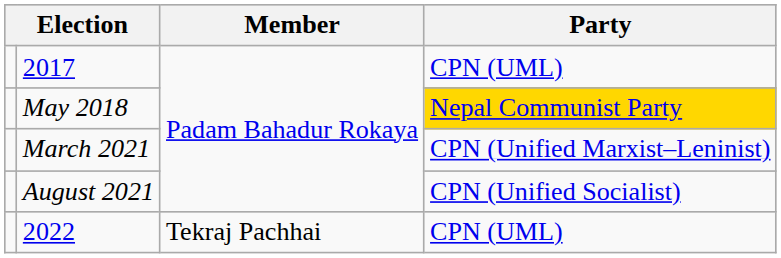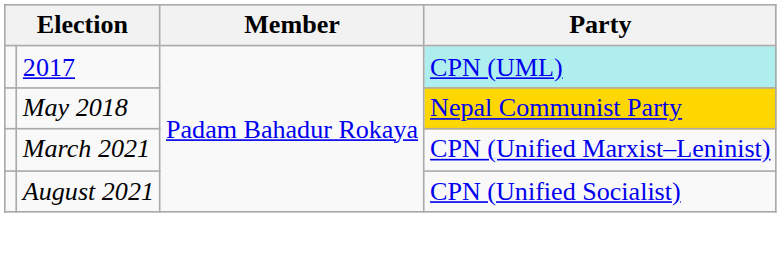(496, 66) no background -> (496, 66) paleturquoise background
- row: (49, 231)
